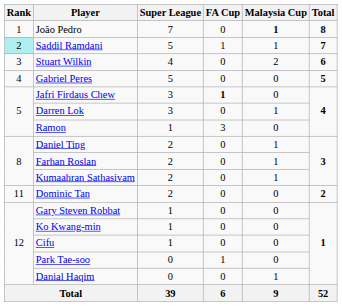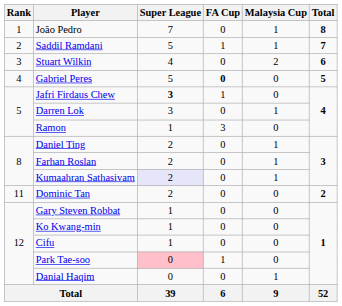(276, 29) bold -> (276, 29) normal
(19, 45) paleturquoise background -> (19, 45) no background
(223, 78) normal -> (223, 78) bold
(170, 95) normal -> (170, 95) bold
(223, 95) bold -> (223, 95) normal
(170, 177) no background -> (170, 177) lavender background
(170, 260) no background -> (170, 260) pink background
